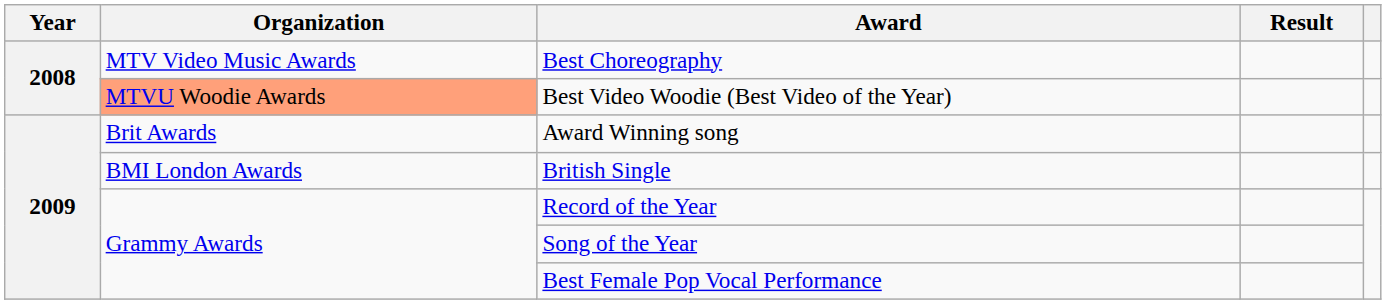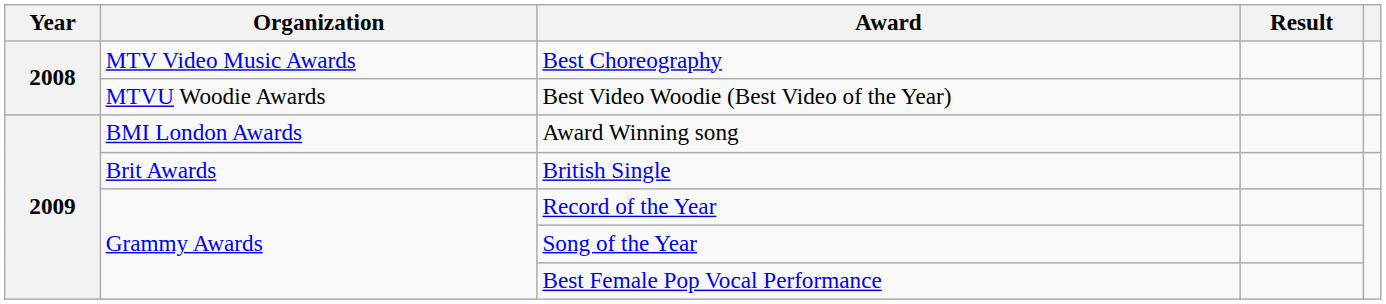(216, 96) lightsalmon background -> (216, 96) no background
(161, 133) Brit Awards -> (204, 133) BMI London Awards
(204, 170) BMI London Awards -> (161, 170) Brit Awards
